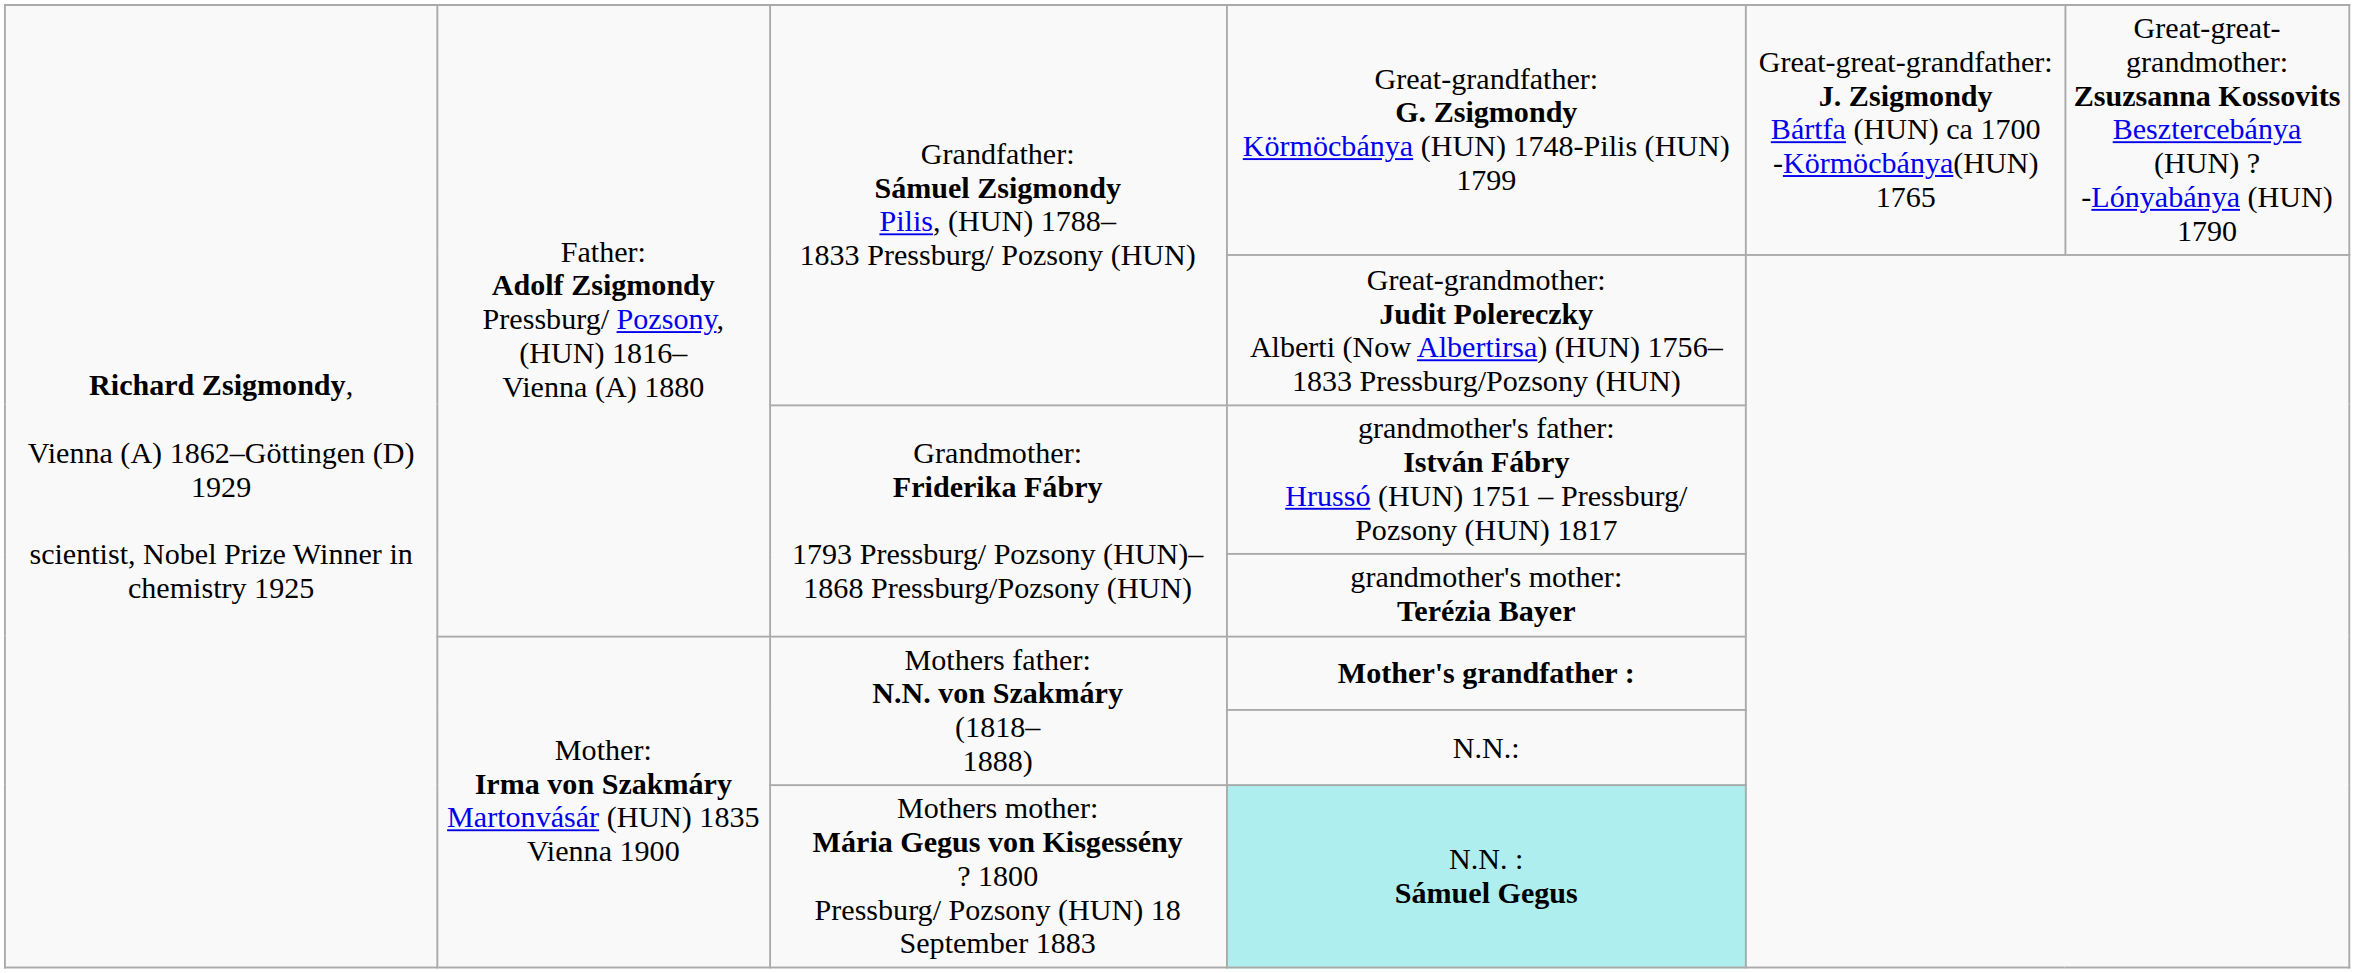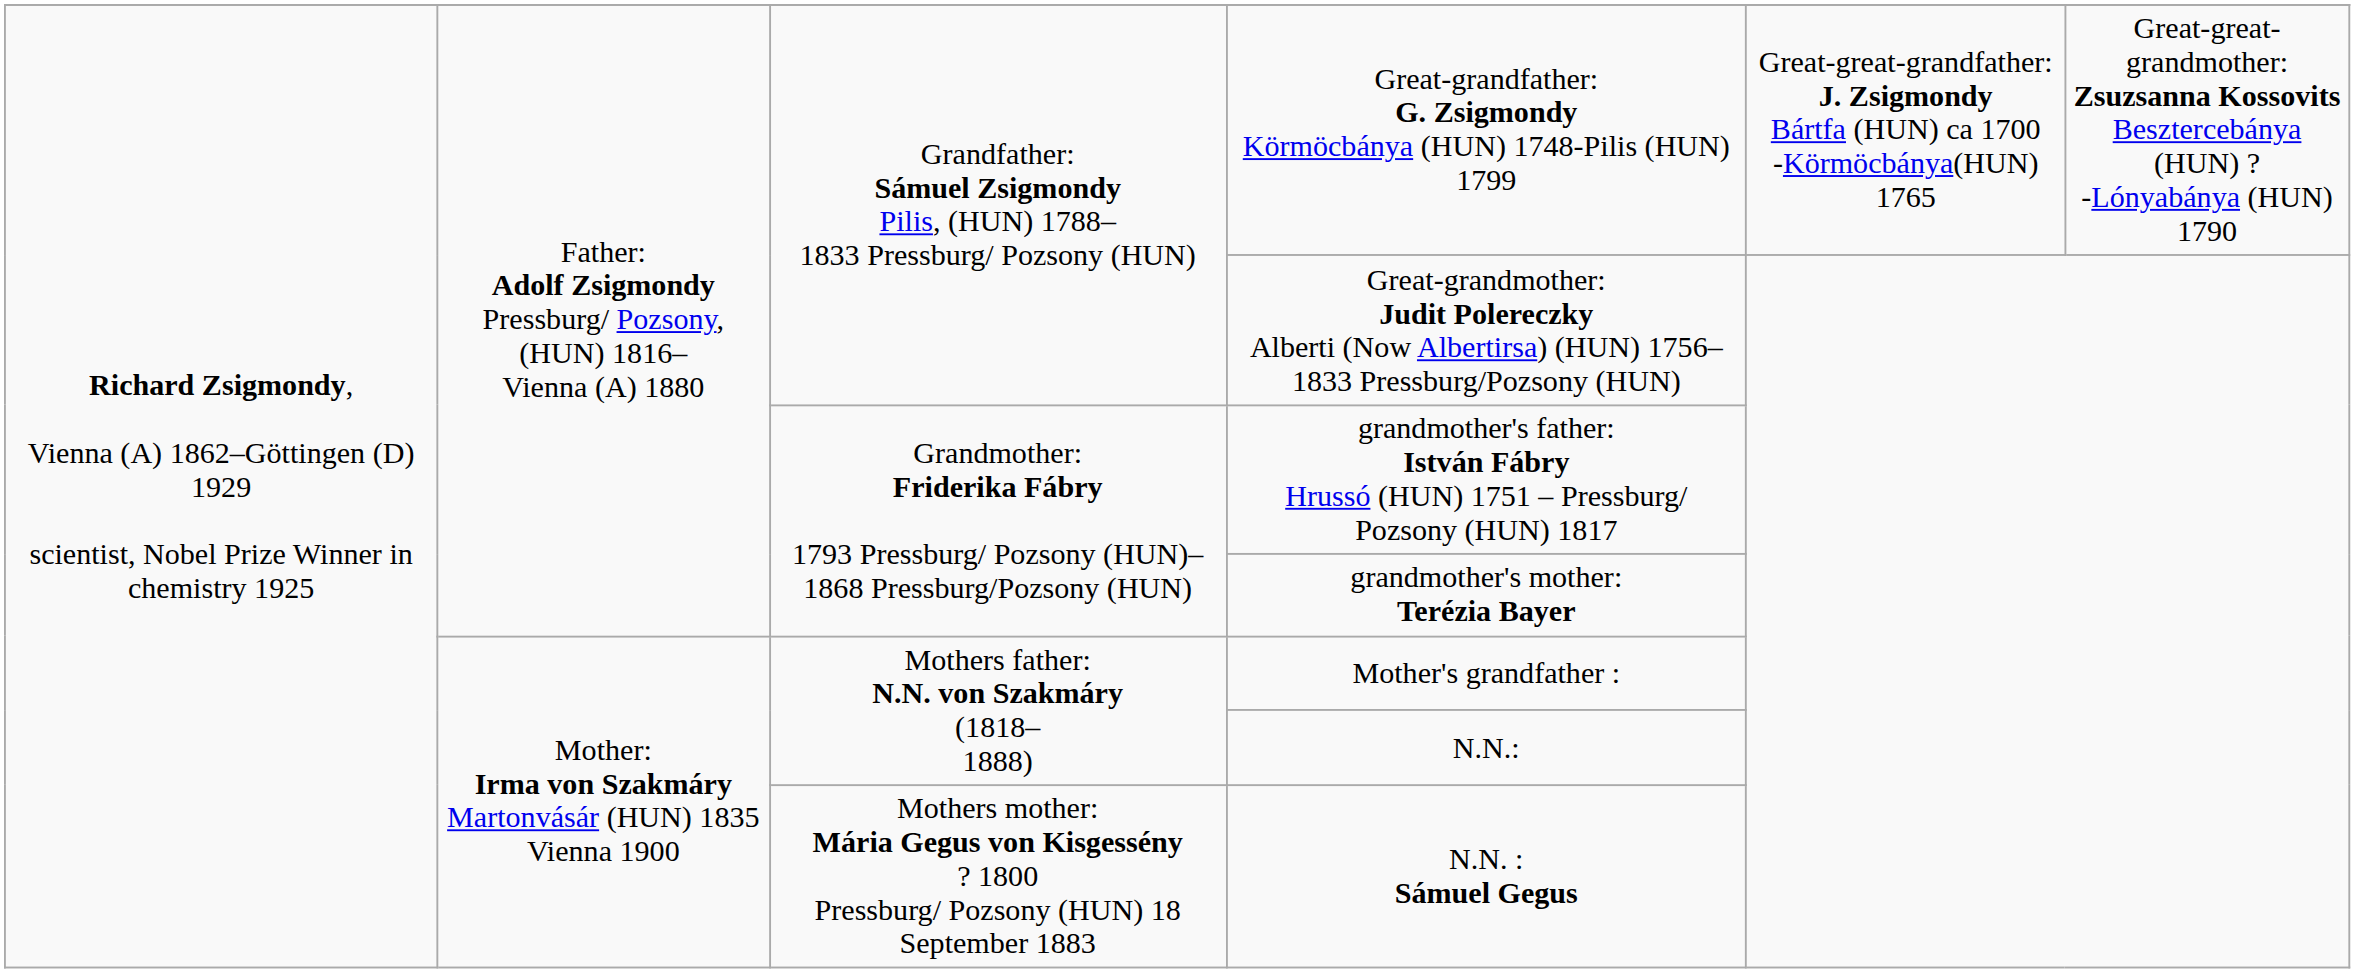(1486, 672) bold -> (1486, 672) normal
(1486, 875) paleturquoise background -> (1486, 875) no background
